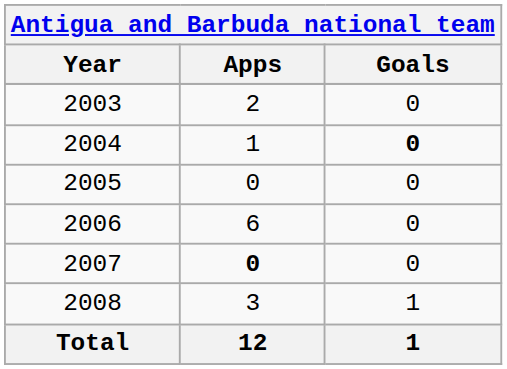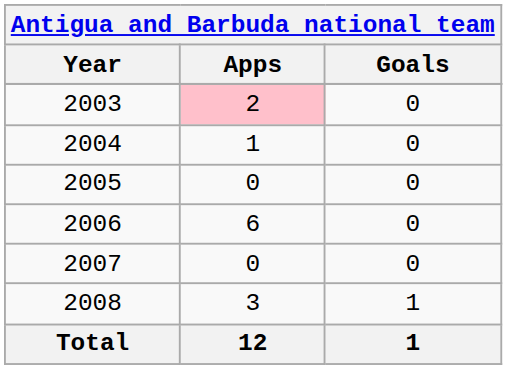(253, 105) no background -> (253, 105) pink background
(413, 144) bold -> (413, 144) normal
(253, 264) bold -> (253, 264) normal
